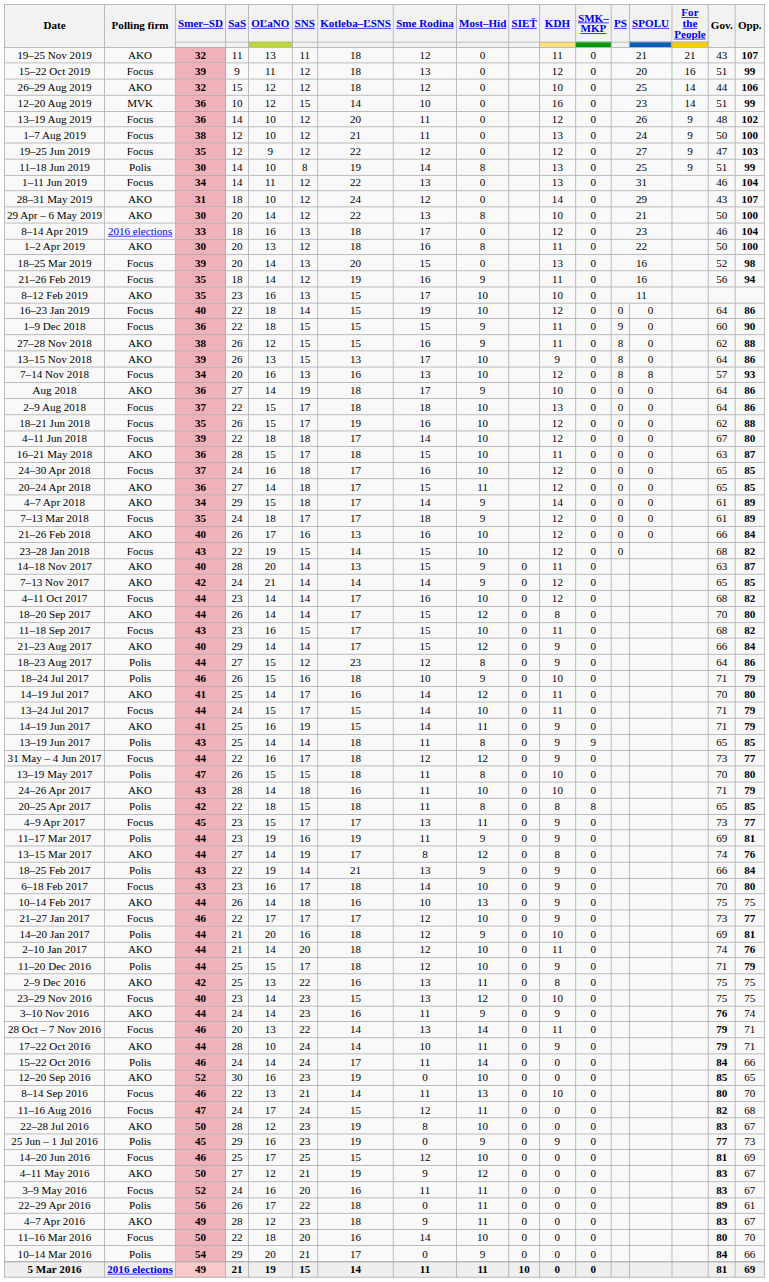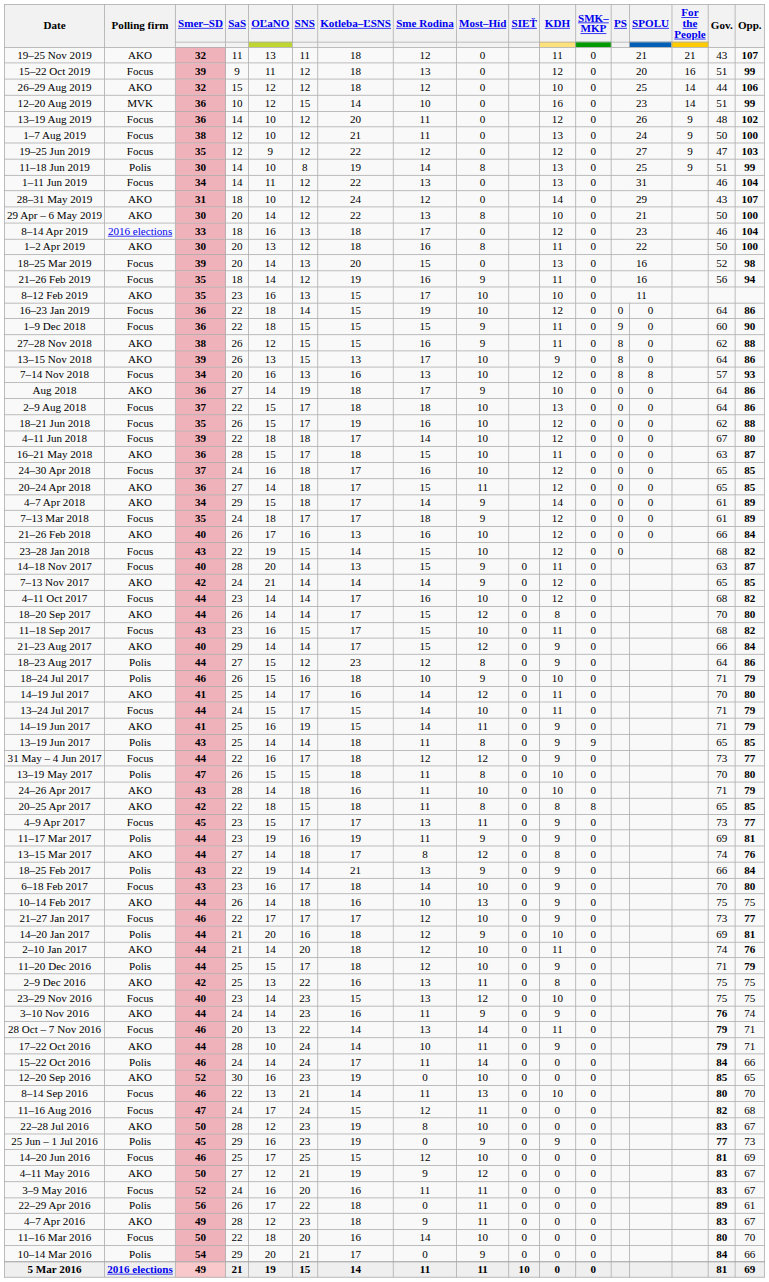(201, 311) 40 -> (201, 311) 36
(140, 567) AKO -> (140, 567) Focus
(140, 806) Polis -> (140, 806) AKO
(305, 854) 19 -> (305, 854) 18
